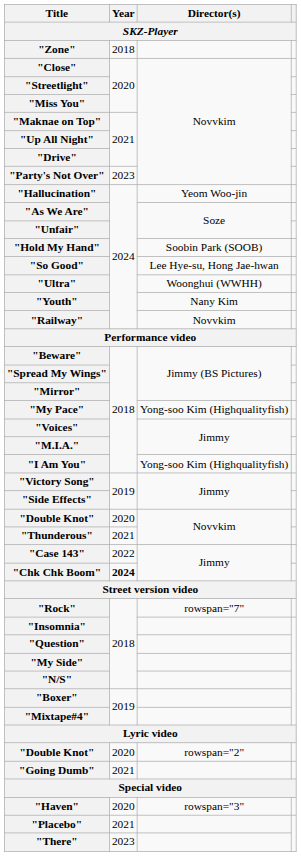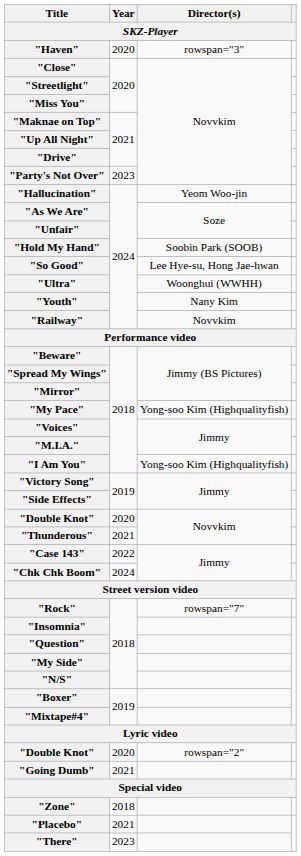rows swapped: (57, 49) <-> (57, 806)
(123, 572) bold -> (123, 572) normal
